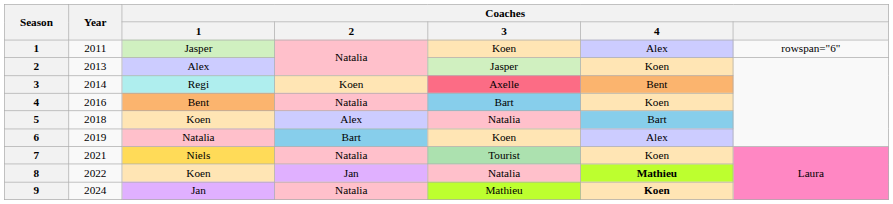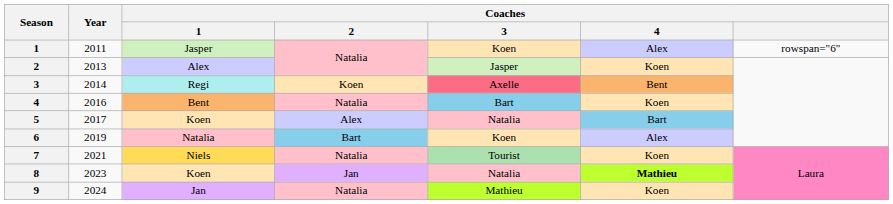(95, 119) 2018 -> (95, 119) 2017
(95, 173) 2022 -> (95, 173) 2023
(657, 191) bold -> (657, 191) normal
